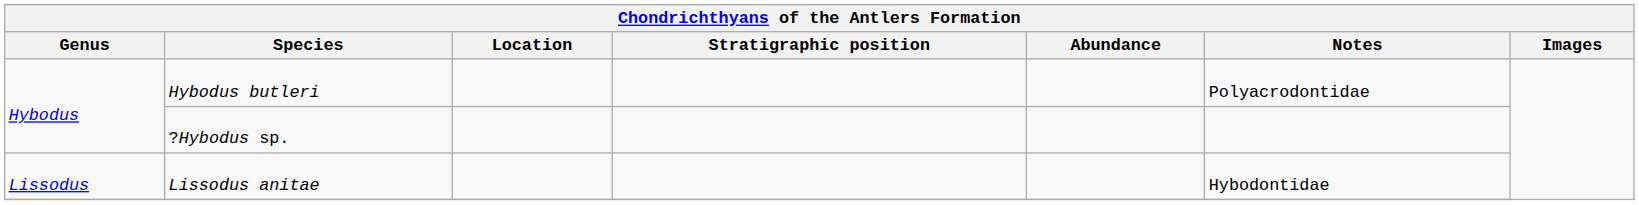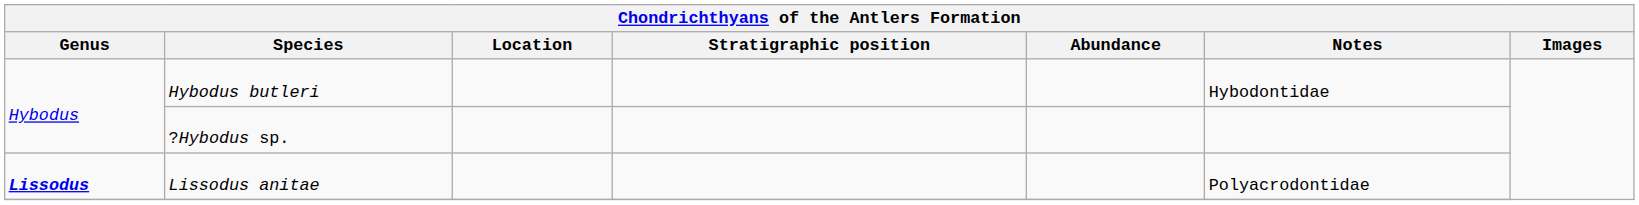(1289, 92) Polyacrodontidae -> (1269, 92) Hybodontidae
(49, 186) normal -> (49, 186) bold
(1269, 186) Hybodontidae -> (1289, 186) Polyacrodontidae
